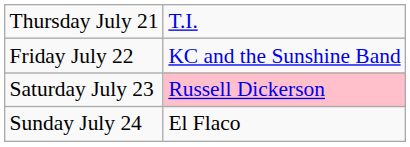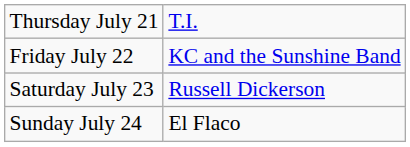(247, 89) pink background -> (247, 89) no background
